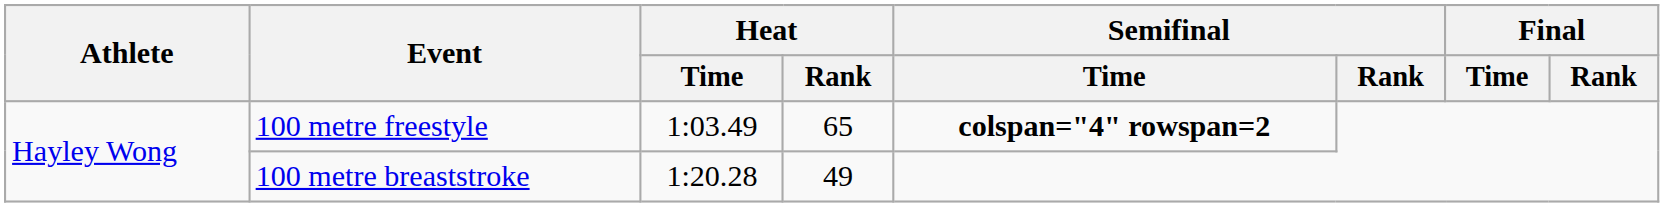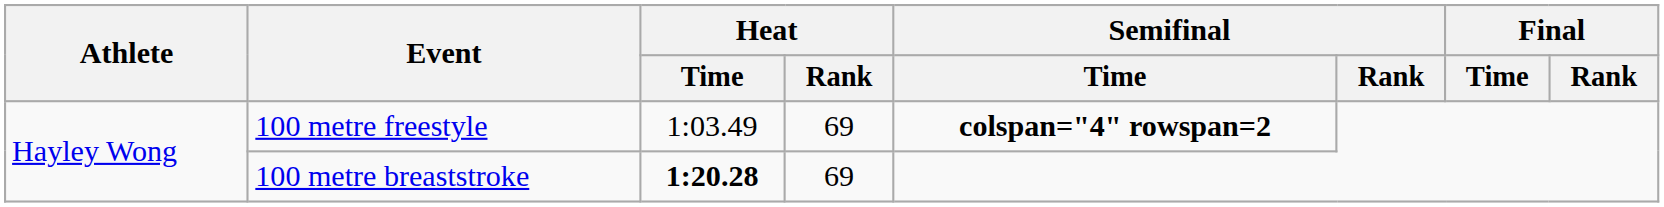(838, 126) 65 -> (839, 126) 69
(712, 175) normal -> (712, 175) bold
(838, 175) 49 -> (839, 175) 69
